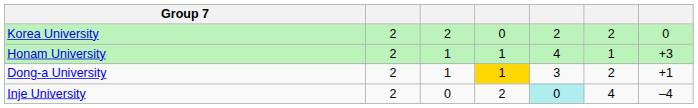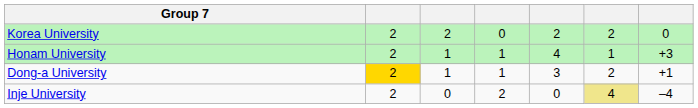(393, 73) no background -> (393, 73) gold background
(502, 73) gold background -> (502, 73) no background
(557, 93) paleturquoise background -> (557, 93) no background
(611, 93) no background -> (611, 93) khaki background
